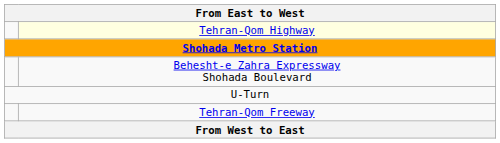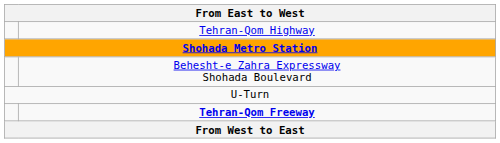(257, 30) lightyellow background -> (257, 30) no background
(257, 112) normal -> (257, 112) bold
